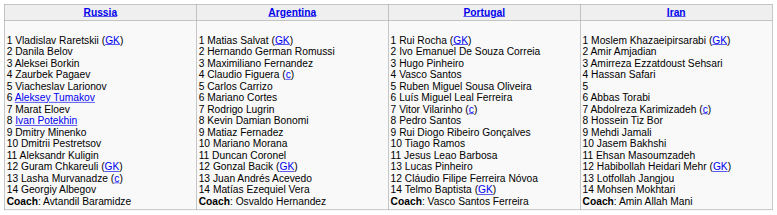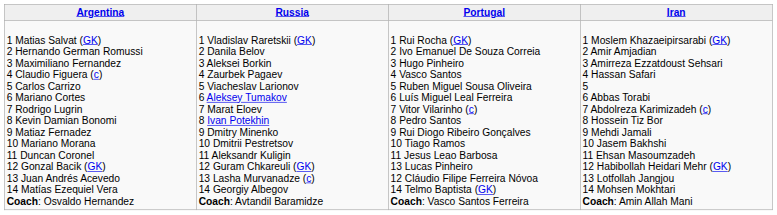columns swapped: (292, 12) <-> (100, 12)
